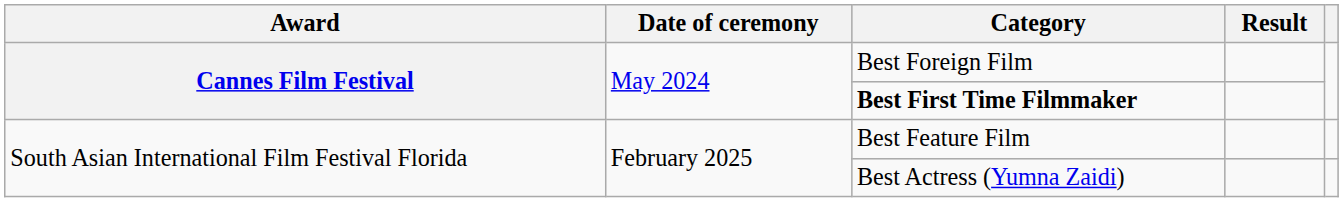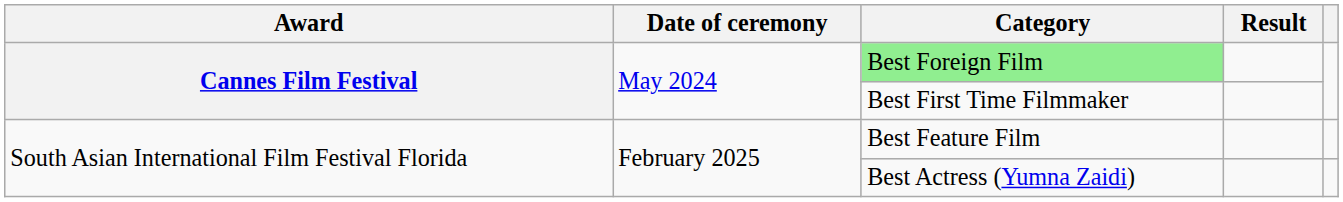(945, 61) no background -> (955, 61) lightgreen background
(997, 100) bold -> (998, 100) normal
